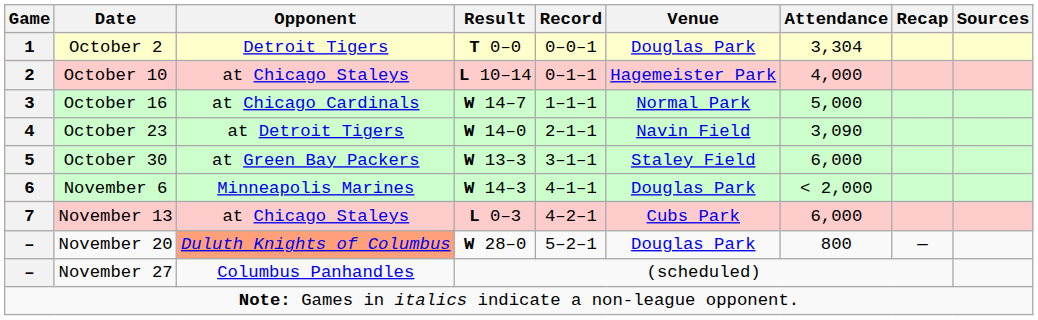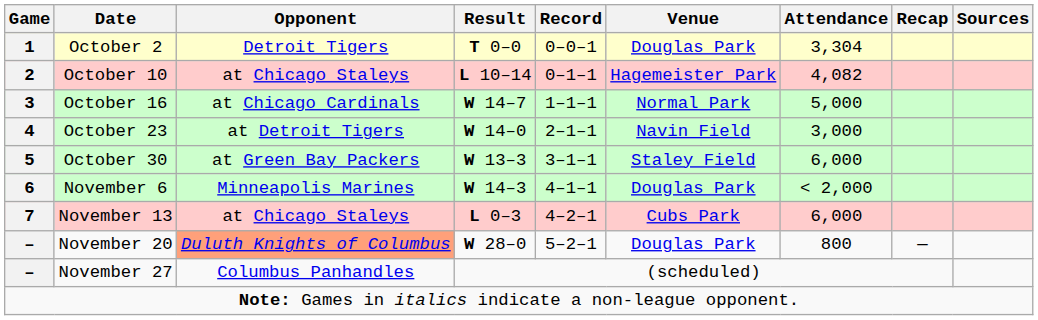(836, 75) 4,000 -> (836, 75) 4,082
(836, 131) 3,090 -> (836, 131) 3,000
